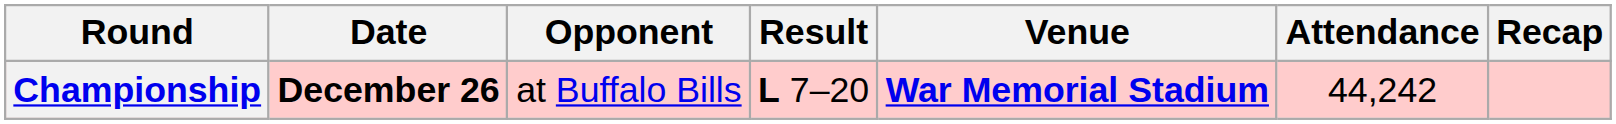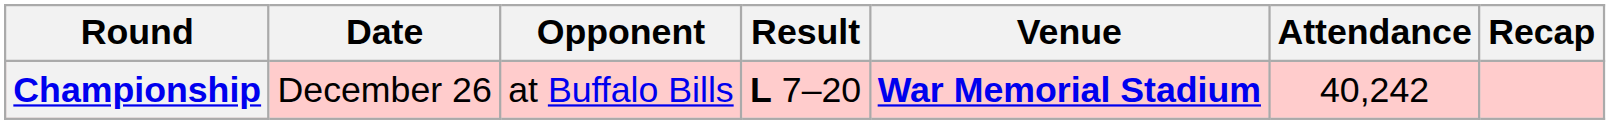(389, 89) bold -> (385, 89) normal
(1383, 89) 44,242 -> (1375, 89) 40,242
